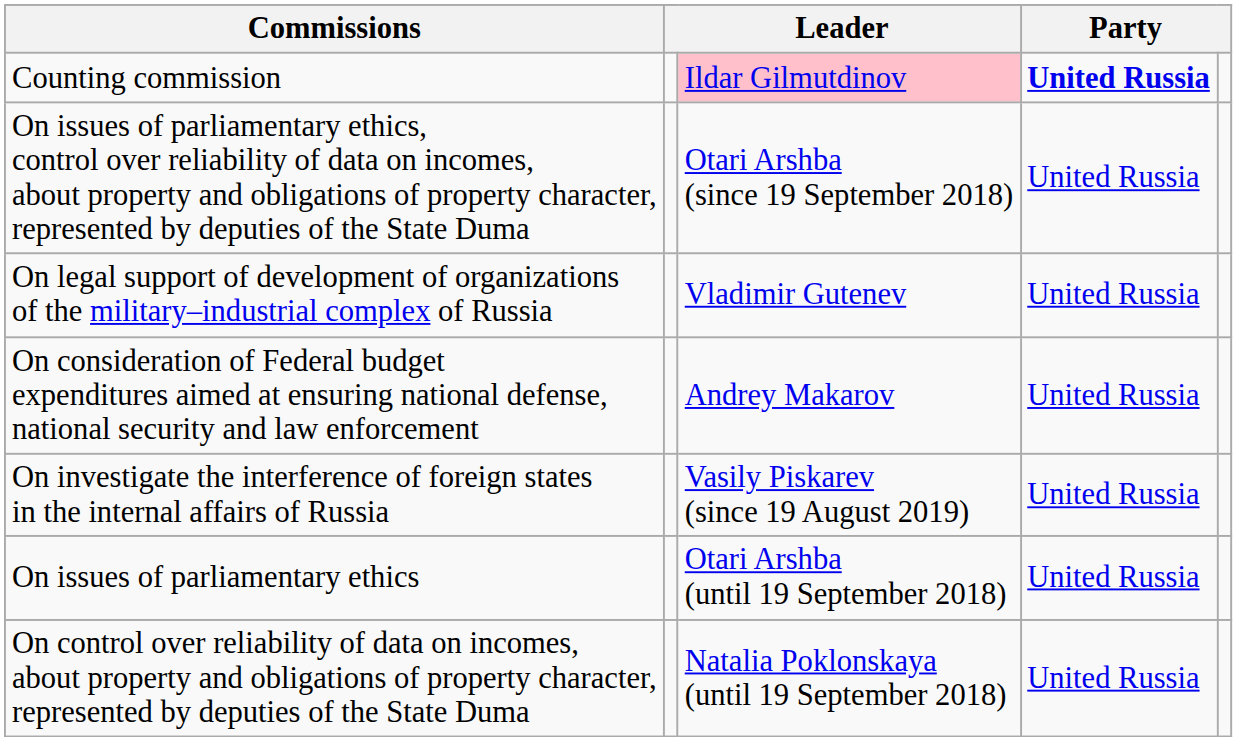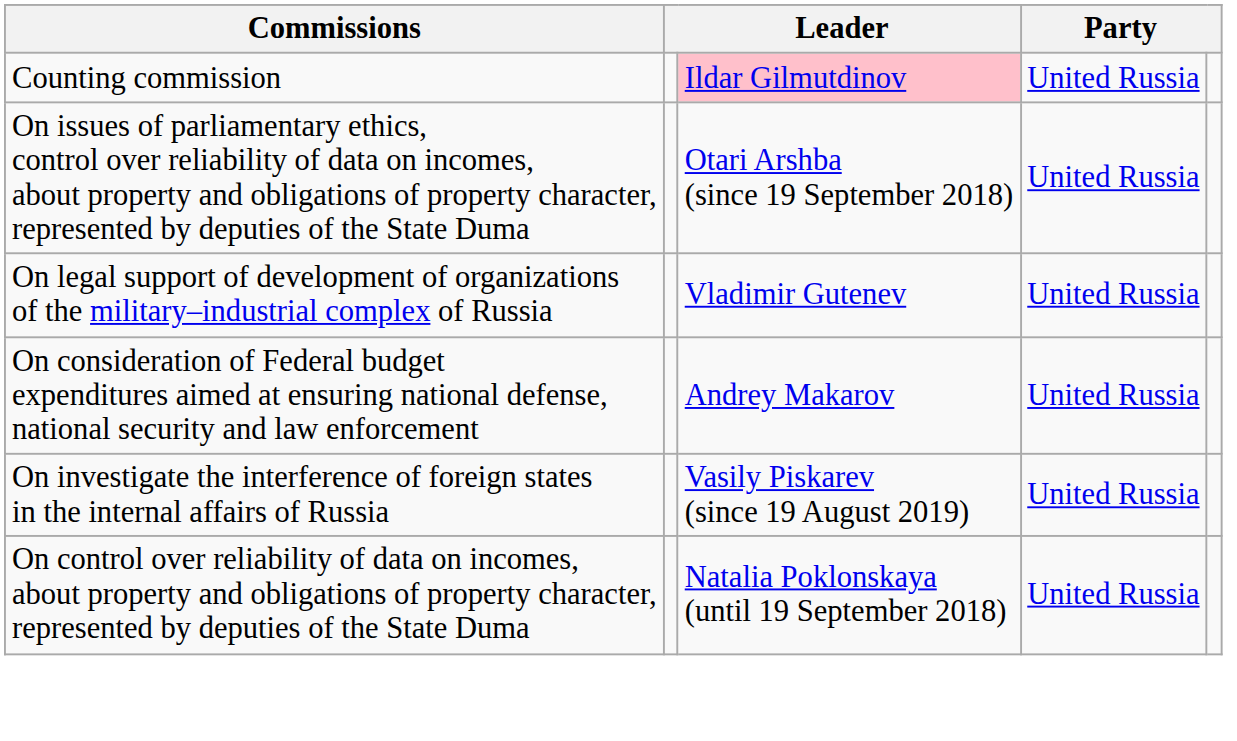(1119, 77) bold -> (1113, 77) normal
- row: (216, 577)
